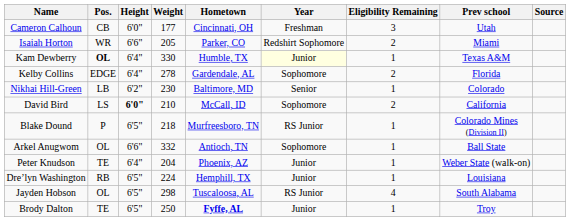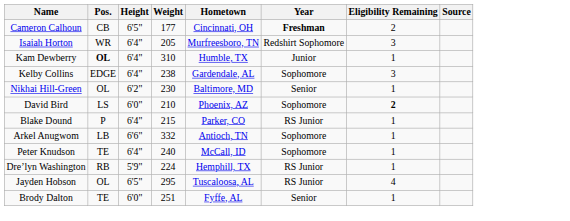- column: (486, 12)
(135, 27) 6'0" -> (135, 27) 6'5"
(304, 27) normal -> (304, 27) bold
(393, 27) 3 -> (393, 27) 2
(135, 43) 6'6" -> (135, 43) 6'4"
(223, 43) Parker, CO -> (223, 43) Murfreesboro, TN
(393, 43) 2 -> (393, 43) 3
(168, 58) 330 -> (168, 58) 310
(304, 58) lightyellow background -> (304, 58) no background
(168, 74) 278 -> (168, 74) 238
(393, 74) 2 -> (393, 74) 3
(103, 89) LB -> (103, 89) OL
(135, 105) bold -> (135, 105) normal
(223, 105) McCall, ID -> (223, 105) Phoenix, AZ
(393, 105) normal -> (393, 105) bold
(135, 126) 6'5" -> (135, 120) 6'4"
(168, 126) 218 -> (168, 120) 215
(223, 126) Murfreesboro, TN -> (223, 120) Parker, CO
(103, 147) OL -> (103, 136) LB
(168, 162) 204 -> (168, 151) 240
(223, 162) Phoenix, AZ -> (223, 151) McCall, ID
(304, 162) Junior -> (304, 151) Sophomore
(135, 178) 6'5" -> (135, 167) 5'9"
(304, 178) Junior -> (304, 167) RS Junior
(168, 193) 298 -> (168, 182) 295
(135, 208) 6'5" -> (135, 197) 6'0"
(168, 208) 250 -> (168, 197) 251
(223, 208) bold -> (223, 197) normal
(304, 208) Junior -> (304, 197) Senior
